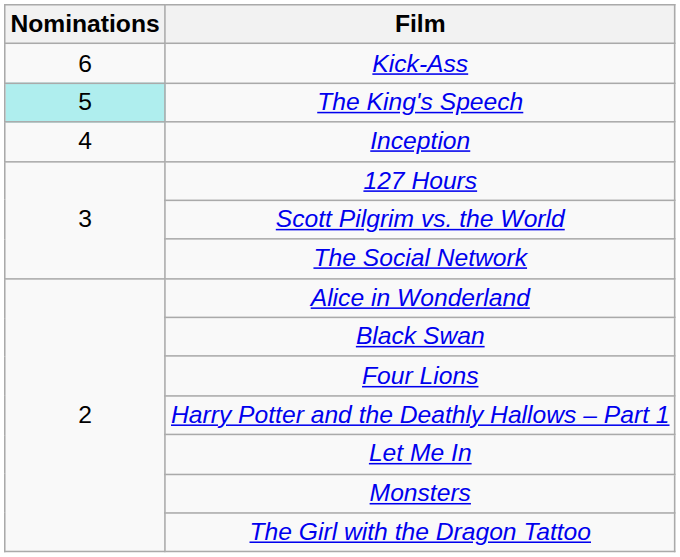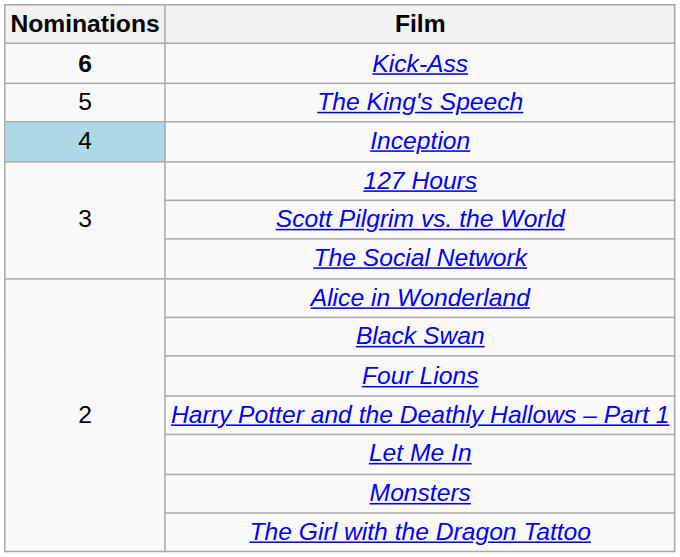(85, 63) normal -> (85, 63) bold
(85, 102) paleturquoise background -> (85, 102) no background
(85, 141) no background -> (85, 141) lightblue background
